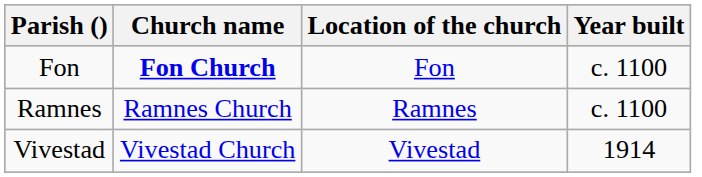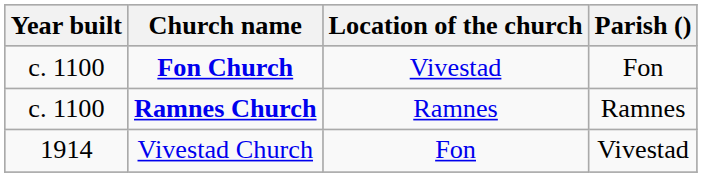columns swapped: (59, 25) <-> (629, 25)
(434, 66) Fon -> (456, 66) Vivestad
(208, 108) normal -> (225, 108) bold
(434, 150) Vivestad -> (456, 150) Fon
